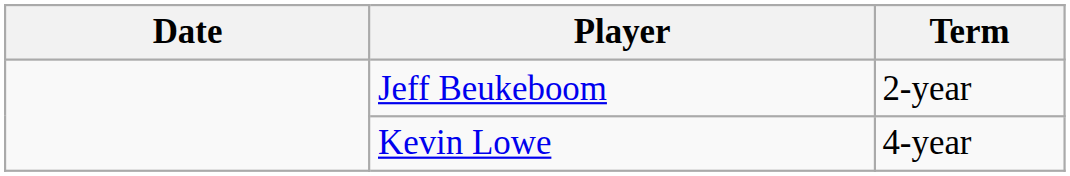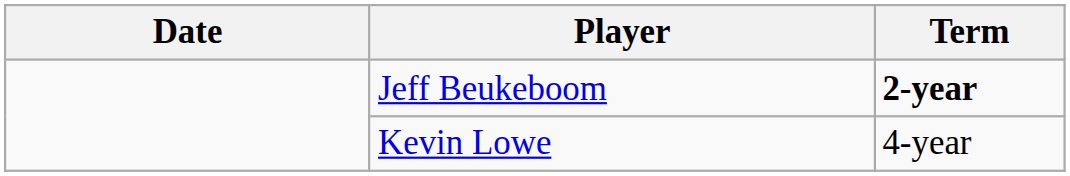(927, 87) normal -> (930, 87) bold
